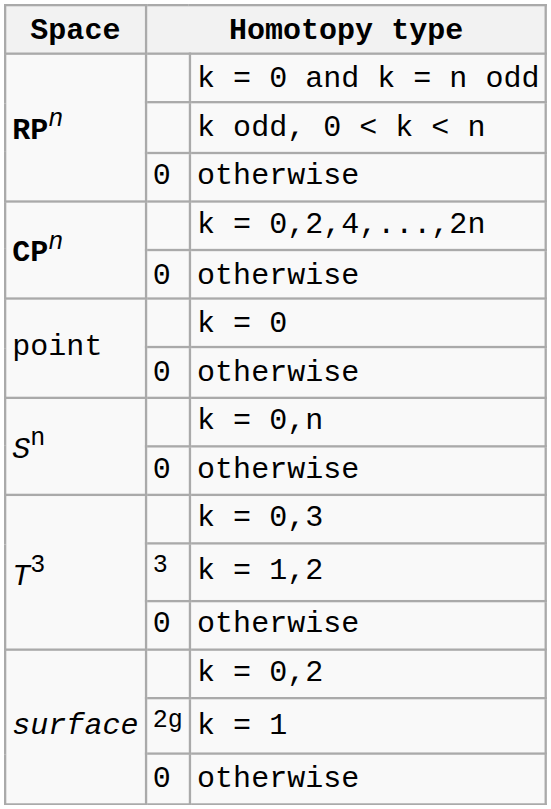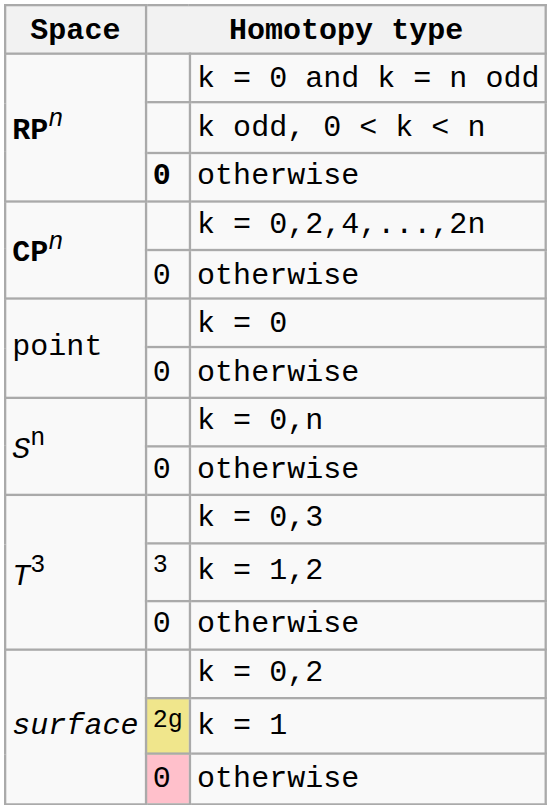(162, 176) normal -> (162, 176) bold
(168, 719) no background -> (168, 719) khaki background
(162, 779) no background -> (162, 779) pink background
